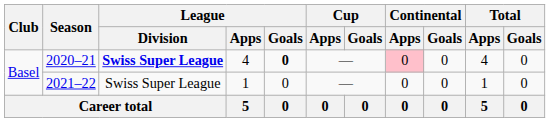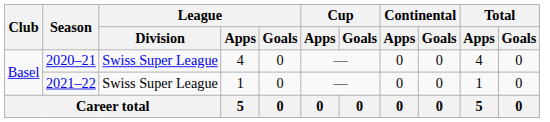(163, 60) bold -> (160, 60) normal
(285, 60) bold -> (280, 60) normal
(405, 60) pink background -> (399, 60) no background
